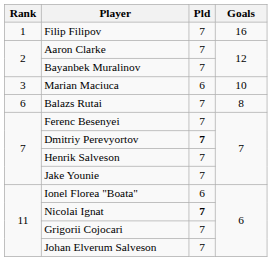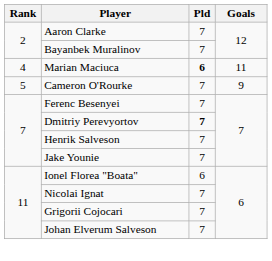- row: (73, 31)
(23, 85) 3 -> (23, 67) 4
(202, 85) normal -> (202, 67) bold
(241, 85) 10 -> (241, 67) 11
+ row: (88, 85)
- row: (73, 103)
(202, 211) bold -> (202, 193) normal
